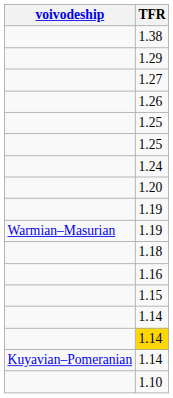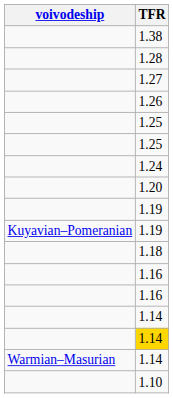(150, 58) 1.29 -> (150, 58) 1.28
(61, 230) Warmian–Masurian -> (70, 230) Kuyavian–Pomeranian
(150, 295) 1.15 -> (150, 295) 1.16
(70, 360) Kuyavian–Pomeranian -> (61, 360) Warmian–Masurian
